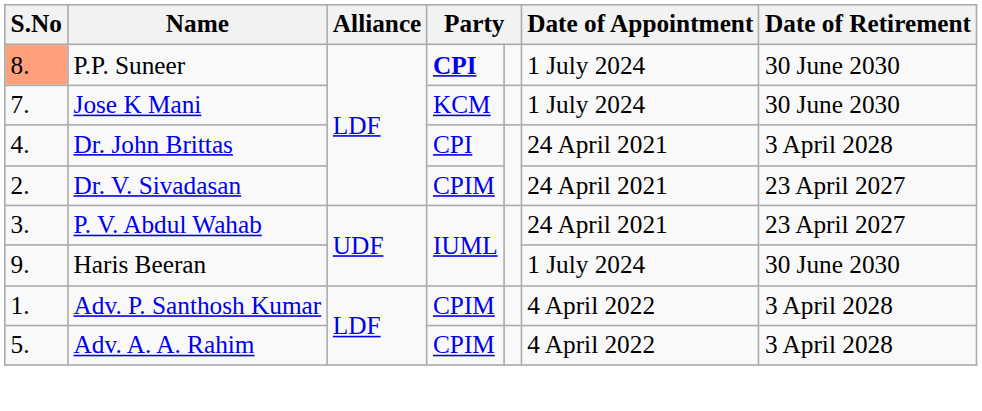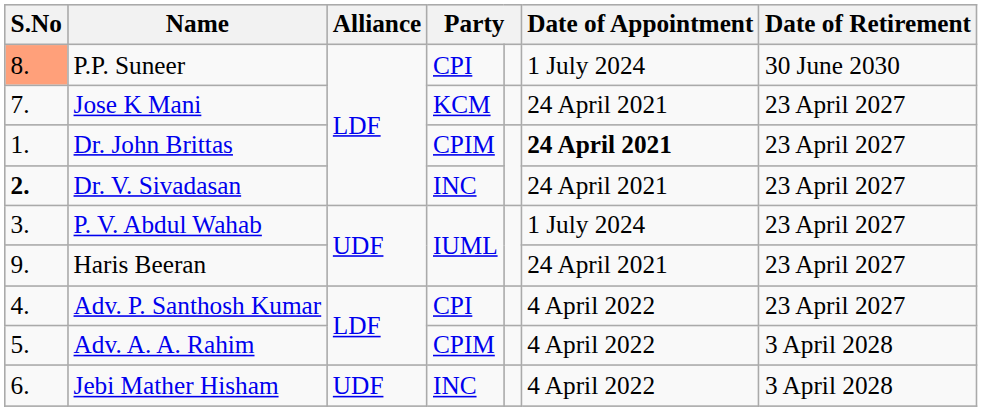(455, 64) bold -> (453, 64) normal
(586, 104) 1 July 2024 -> (597, 104) 24 April 2021
(832, 104) 30 June 2030 -> (835, 104) 23 April 2027
(20, 144) 4. -> (20, 144) 1.
(453, 144) CPI -> (464, 144) CPIM
(597, 144) normal -> (600, 144) bold
(829, 144) 3 April 2028 -> (835, 144) 23 April 2027
(20, 184) normal -> (20, 184) bold
(464, 184) CPIM -> (455, 184) INC
(597, 225) 24 April 2021 -> (586, 225) 1 July 2024
(586, 265) 1 July 2024 -> (597, 265) 24 April 2021
(832, 265) 30 June 2030 -> (835, 265) 23 April 2027
(20, 305) 1. -> (20, 305) 4.
(464, 305) CPIM -> (453, 305) CPI
(829, 305) 3 April 2028 -> (835, 305) 23 April 2027
+ row: (176, 385)
